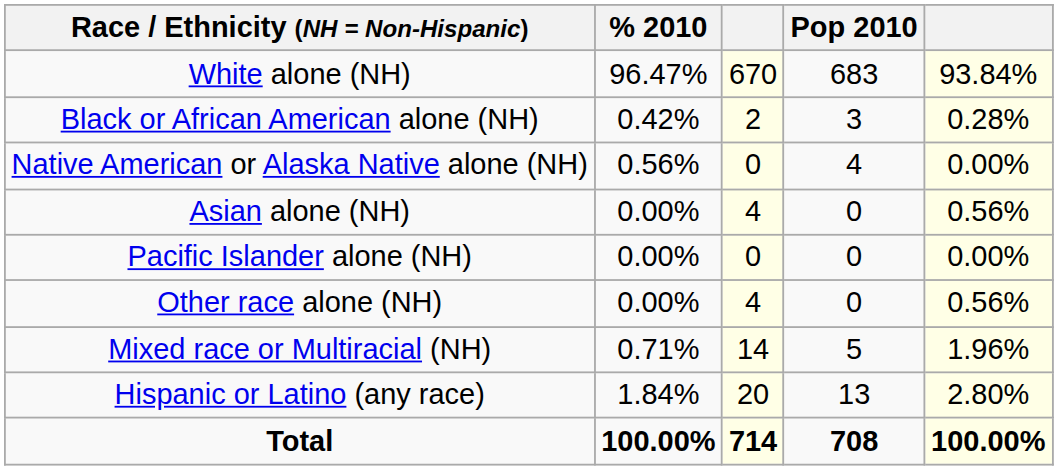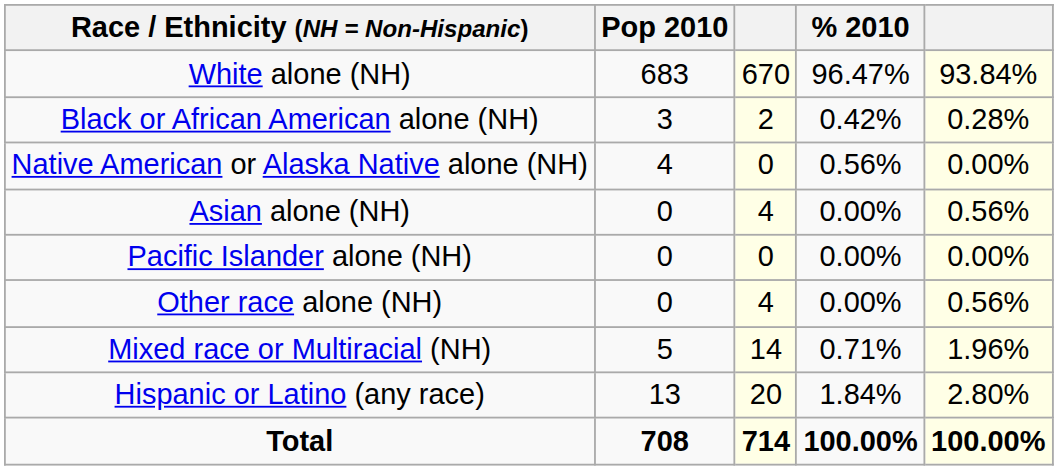columns swapped: (854, 27) <-> (658, 27)
